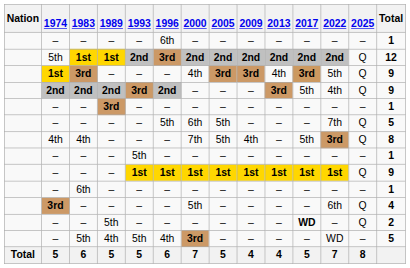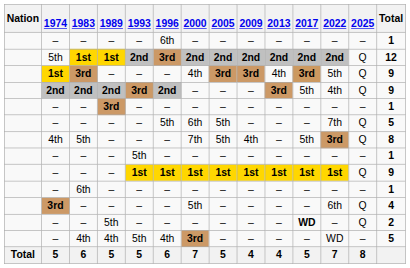(83, 139) 4th -> (83, 139) 5th
(83, 238) 5th -> (83, 238) 4th
